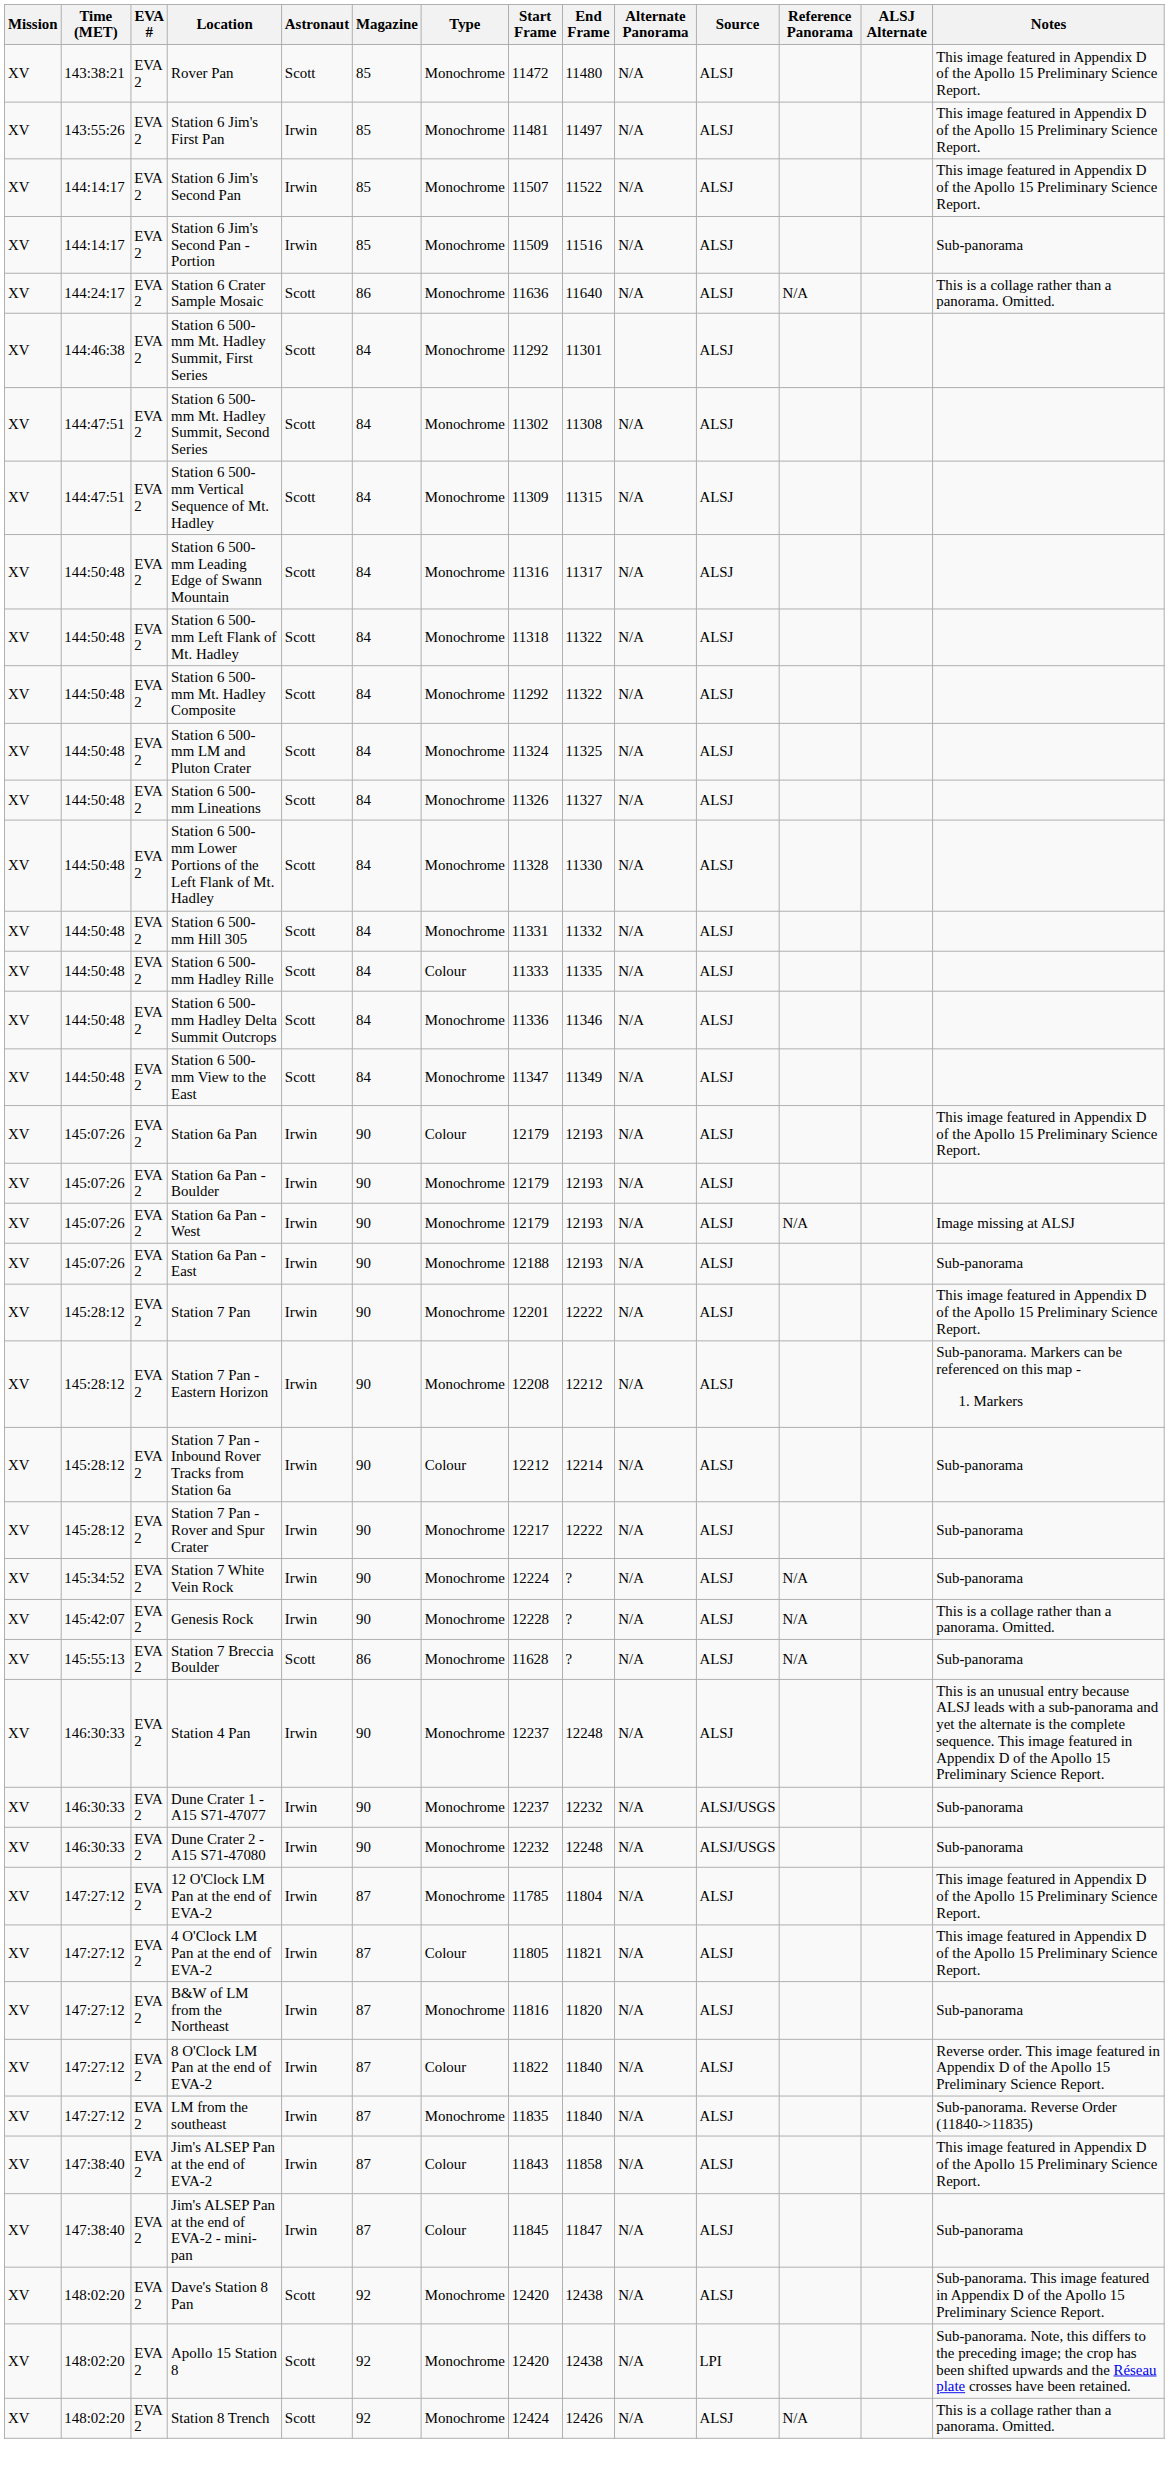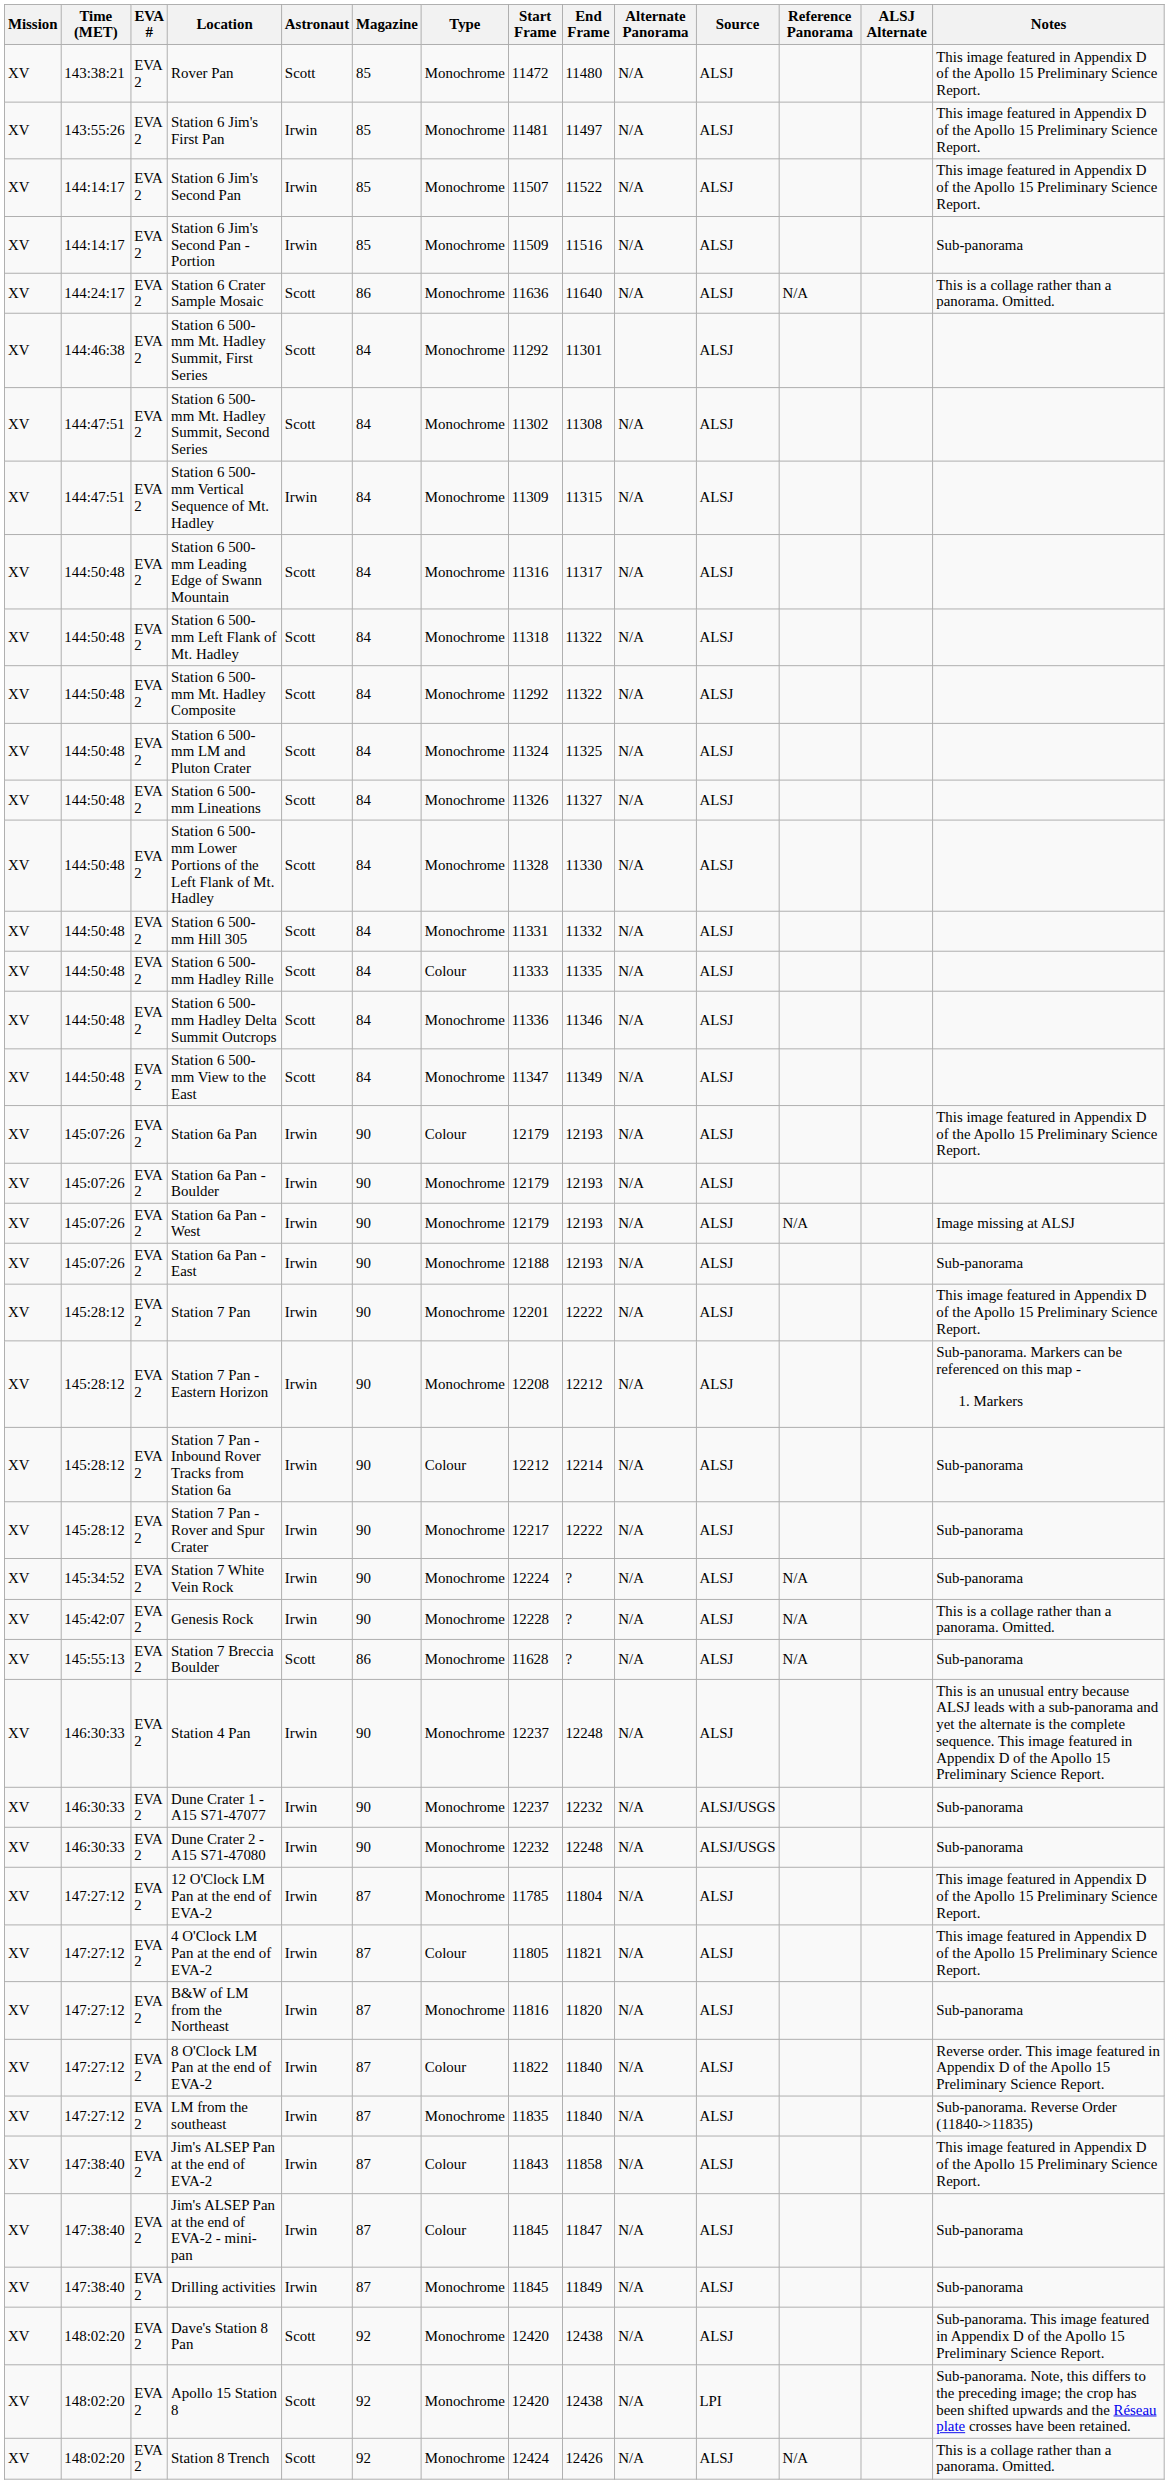(300, 498) Scott -> (301, 498) Irwin
+ row: (223, 2287)
